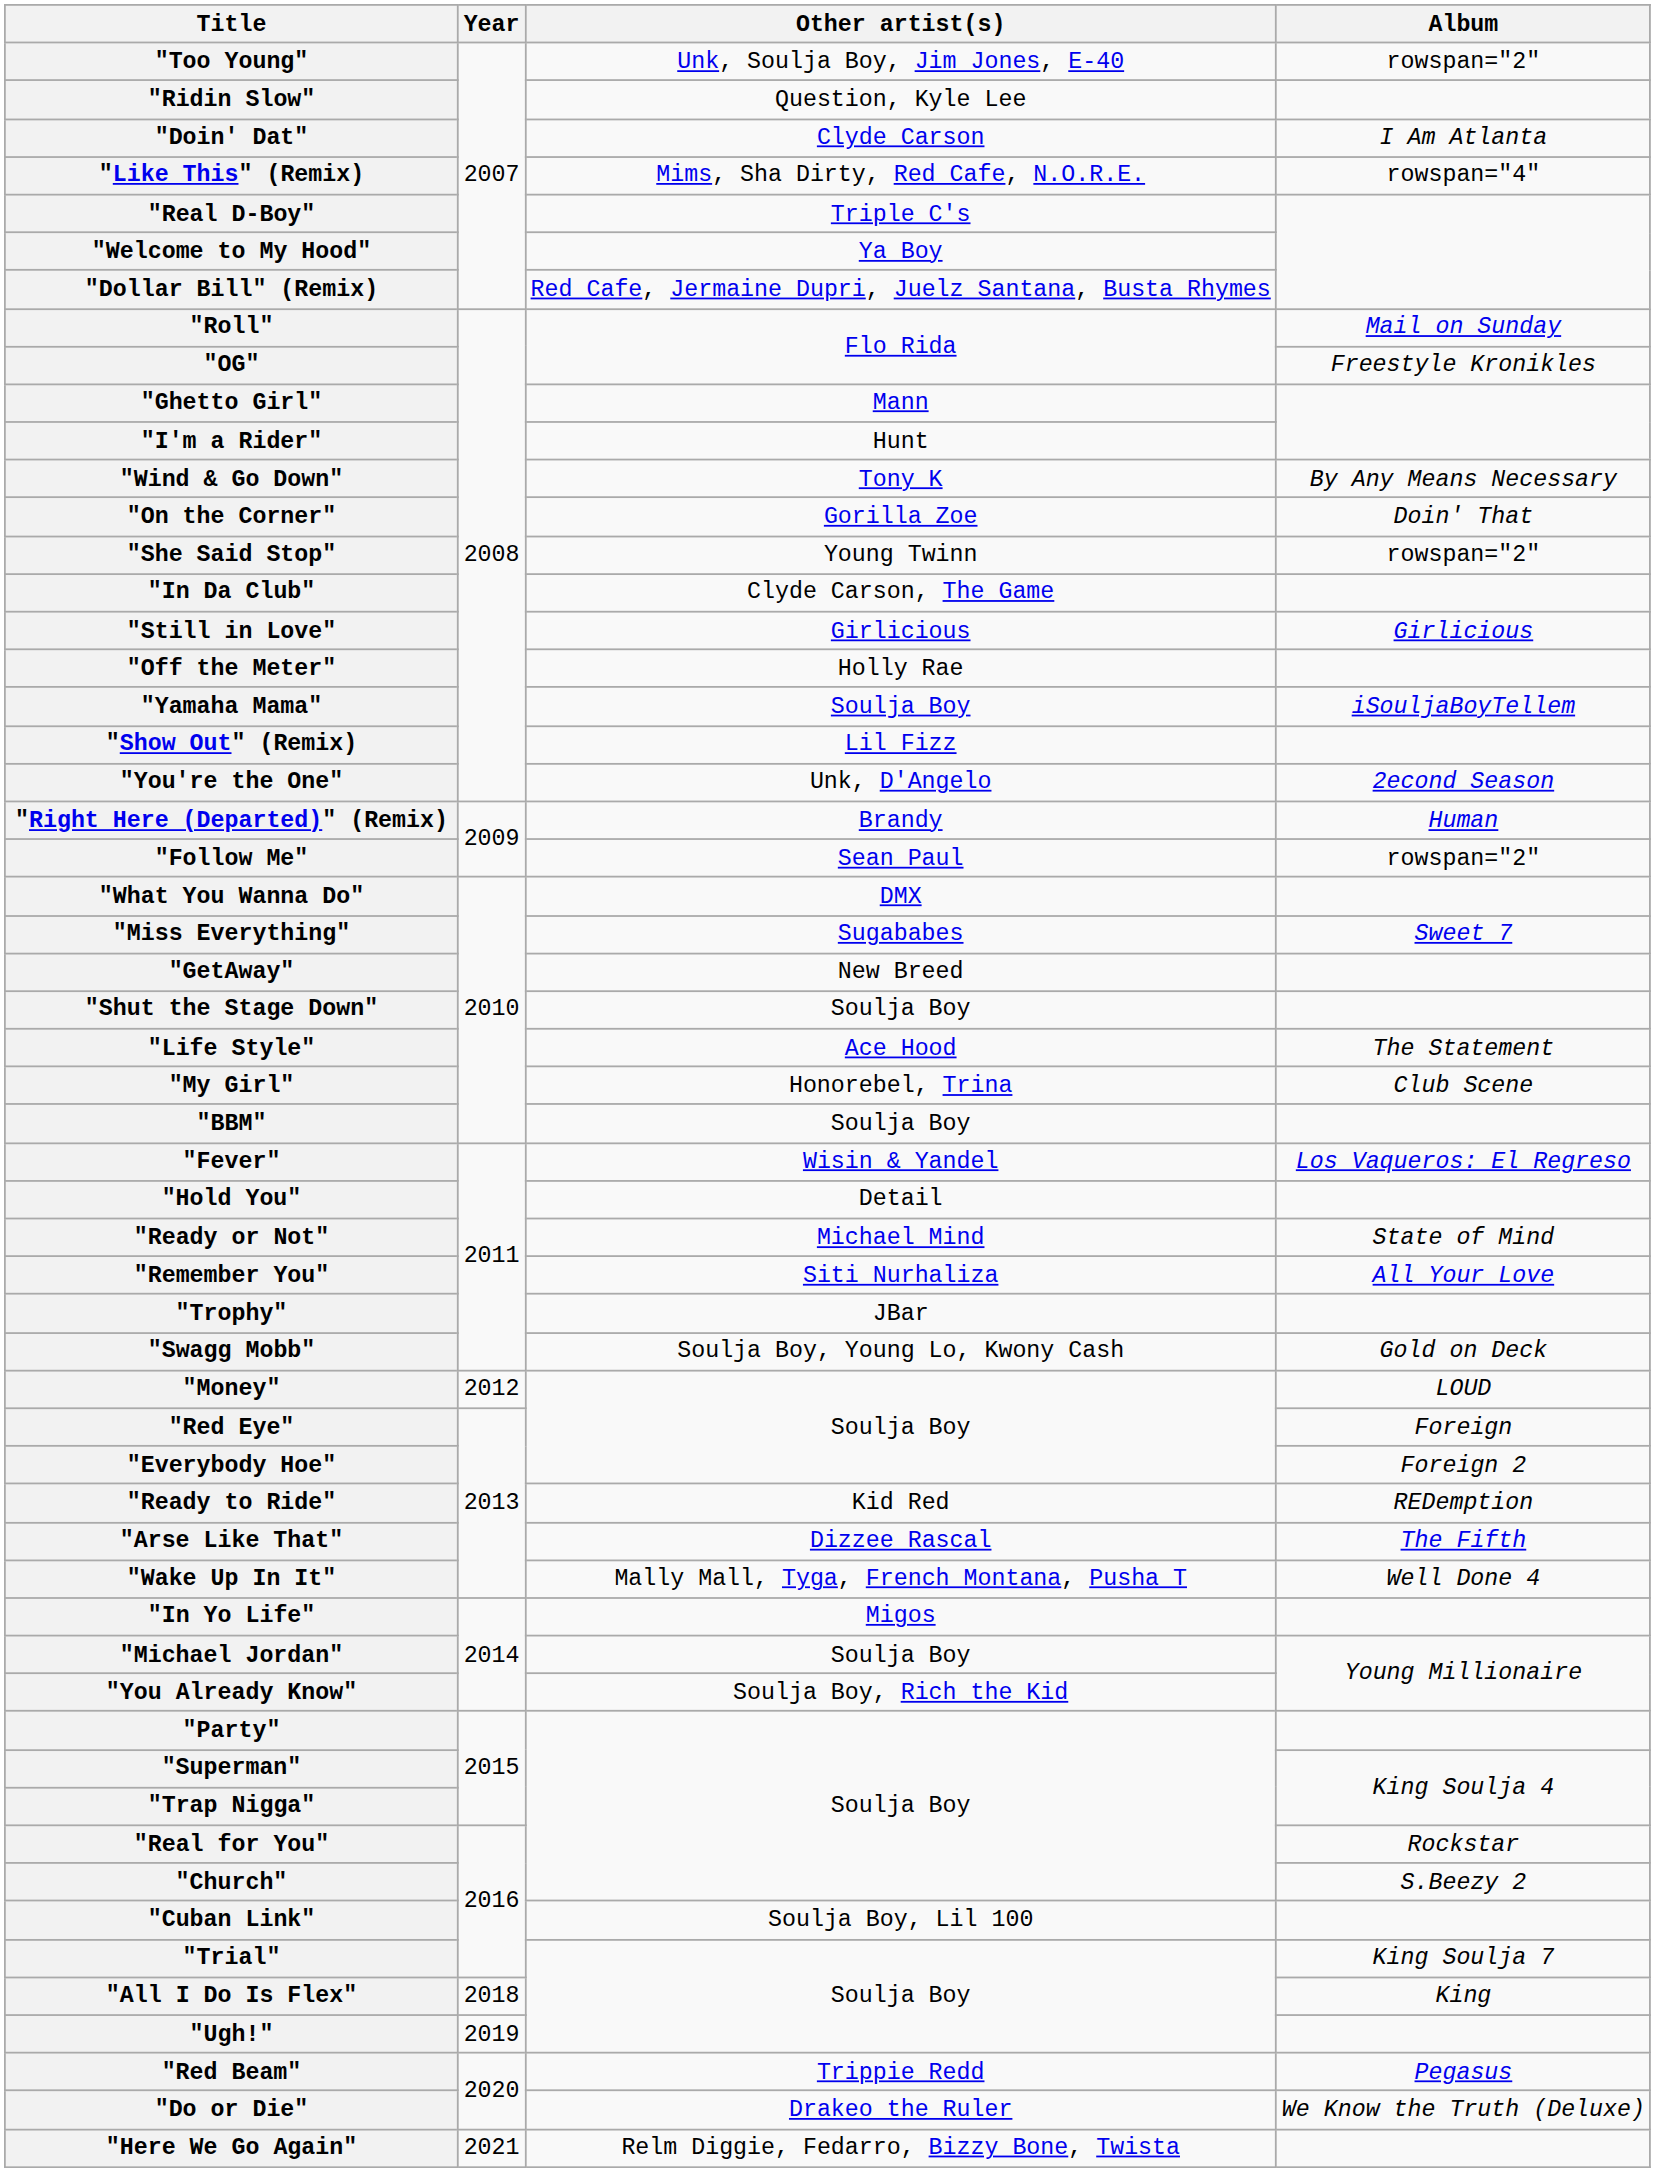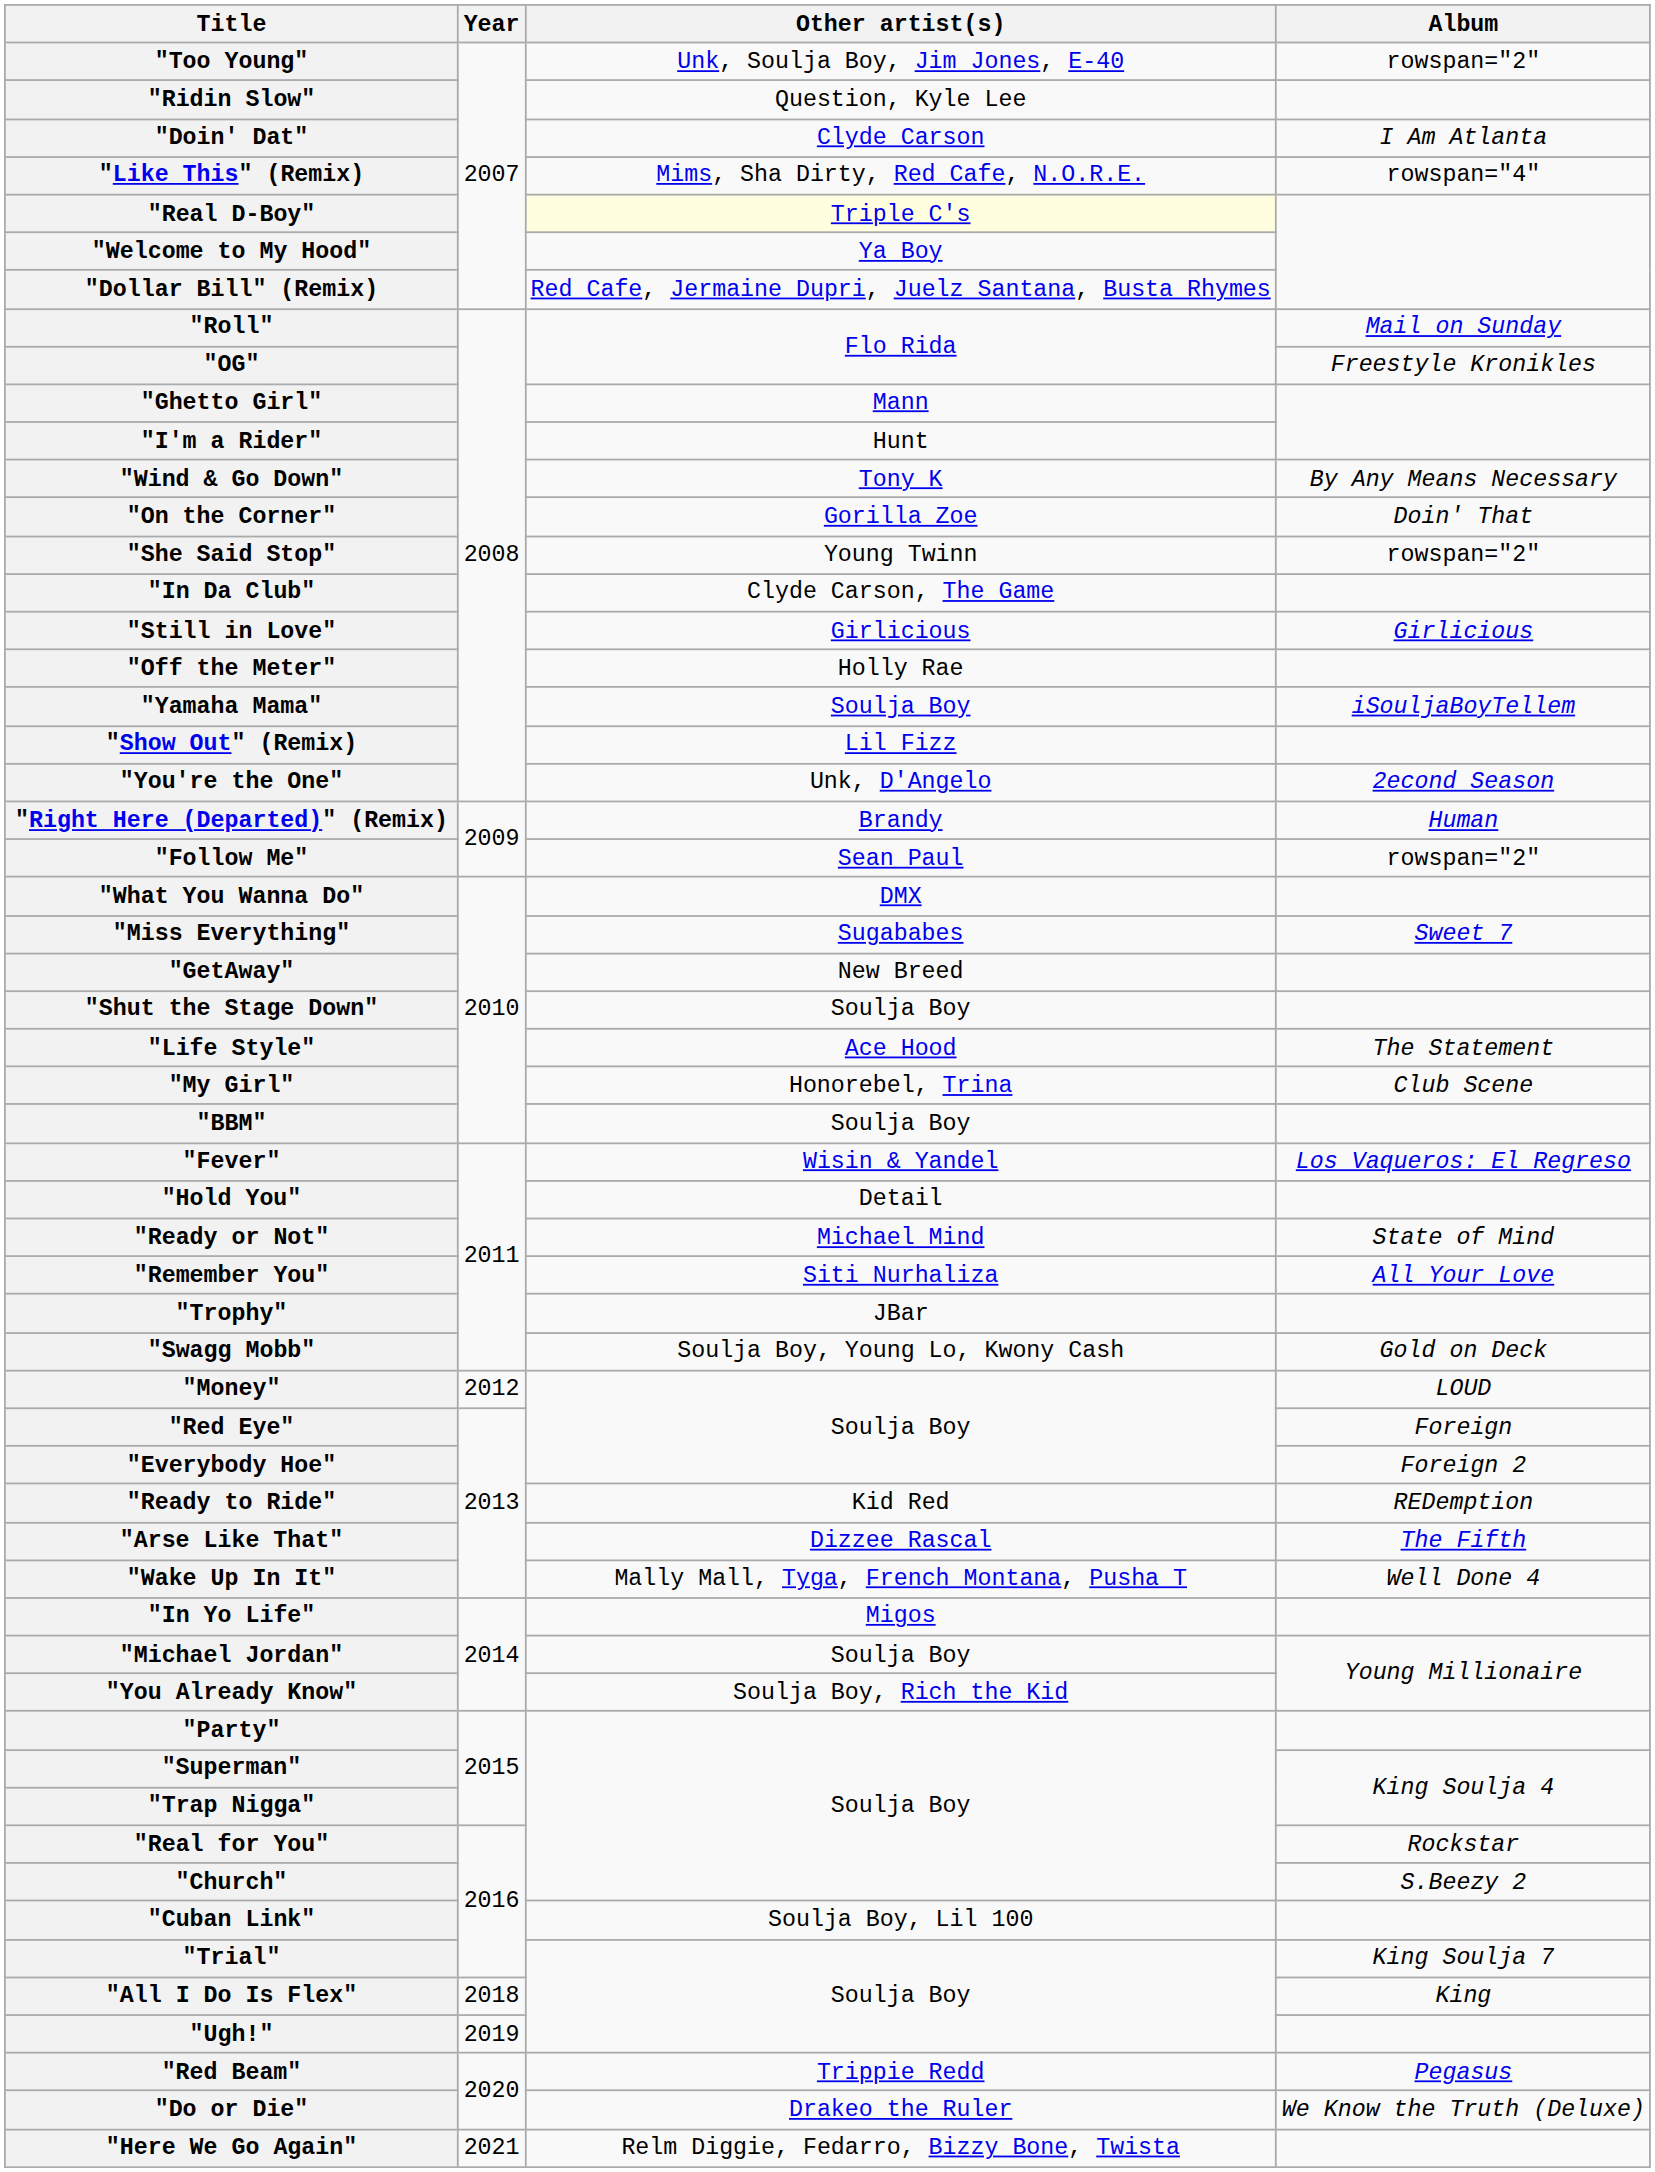(901, 213) no background -> (901, 213) lightyellow background
